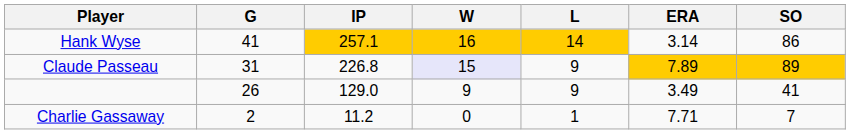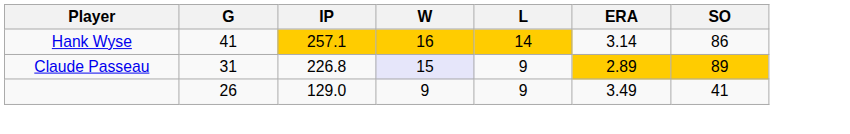(683, 66) 7.89 -> (621, 66) 2.89
- row: (101, 116)
